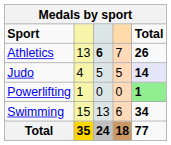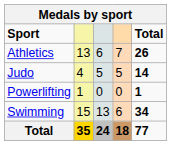(99, 53) bold -> (99, 53) normal
(142, 73) lavender background -> (142, 73) no background
(138, 92) lightgreen background -> (138, 92) no background
